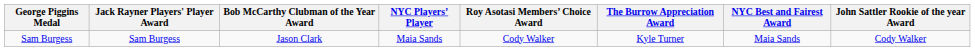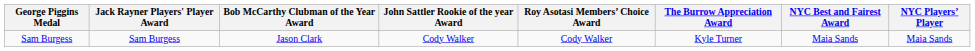columns swapped: (901, 17) <-> (419, 17)
